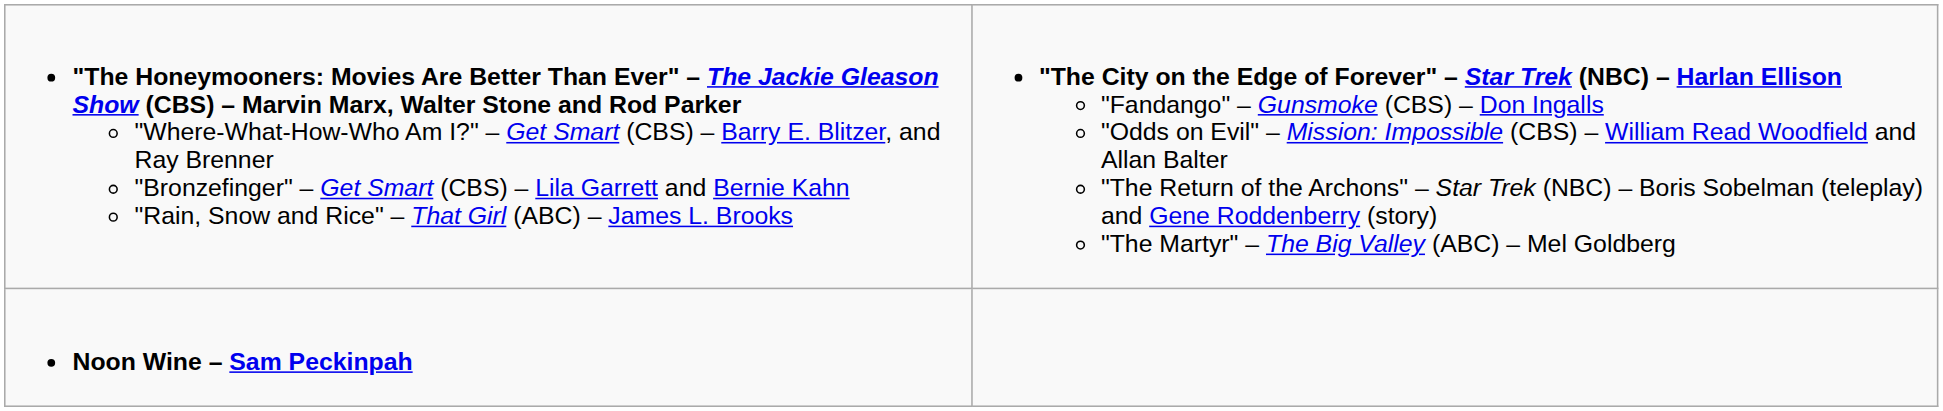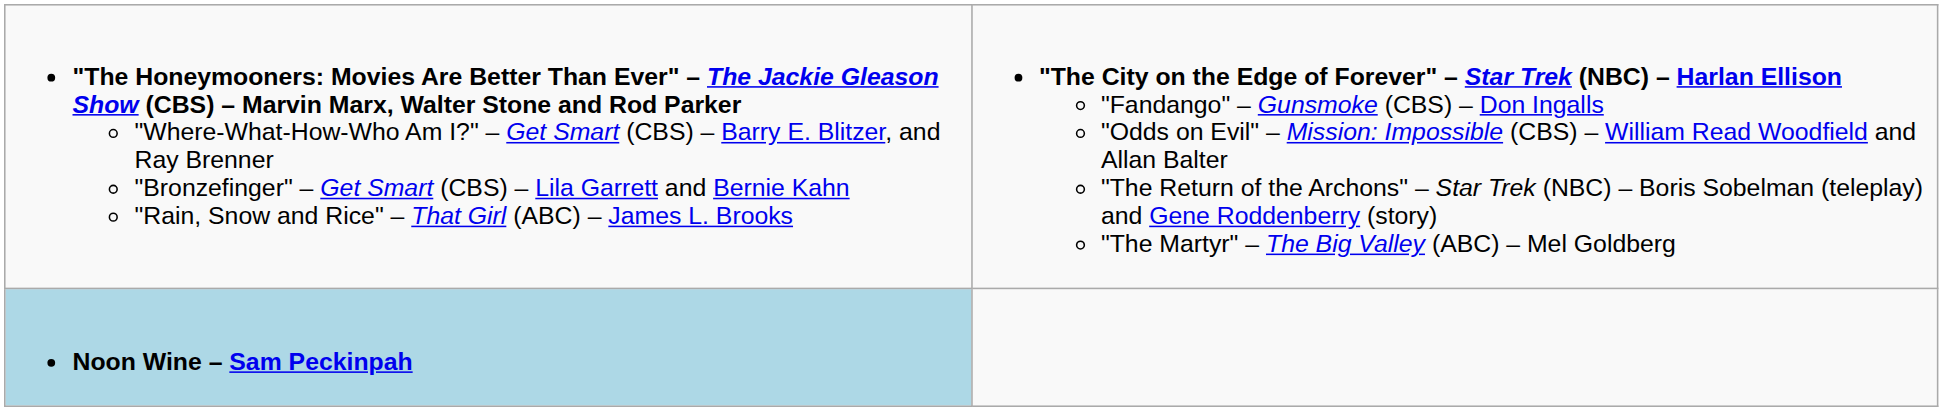(488, 361) no background -> (488, 361) lightblue background
